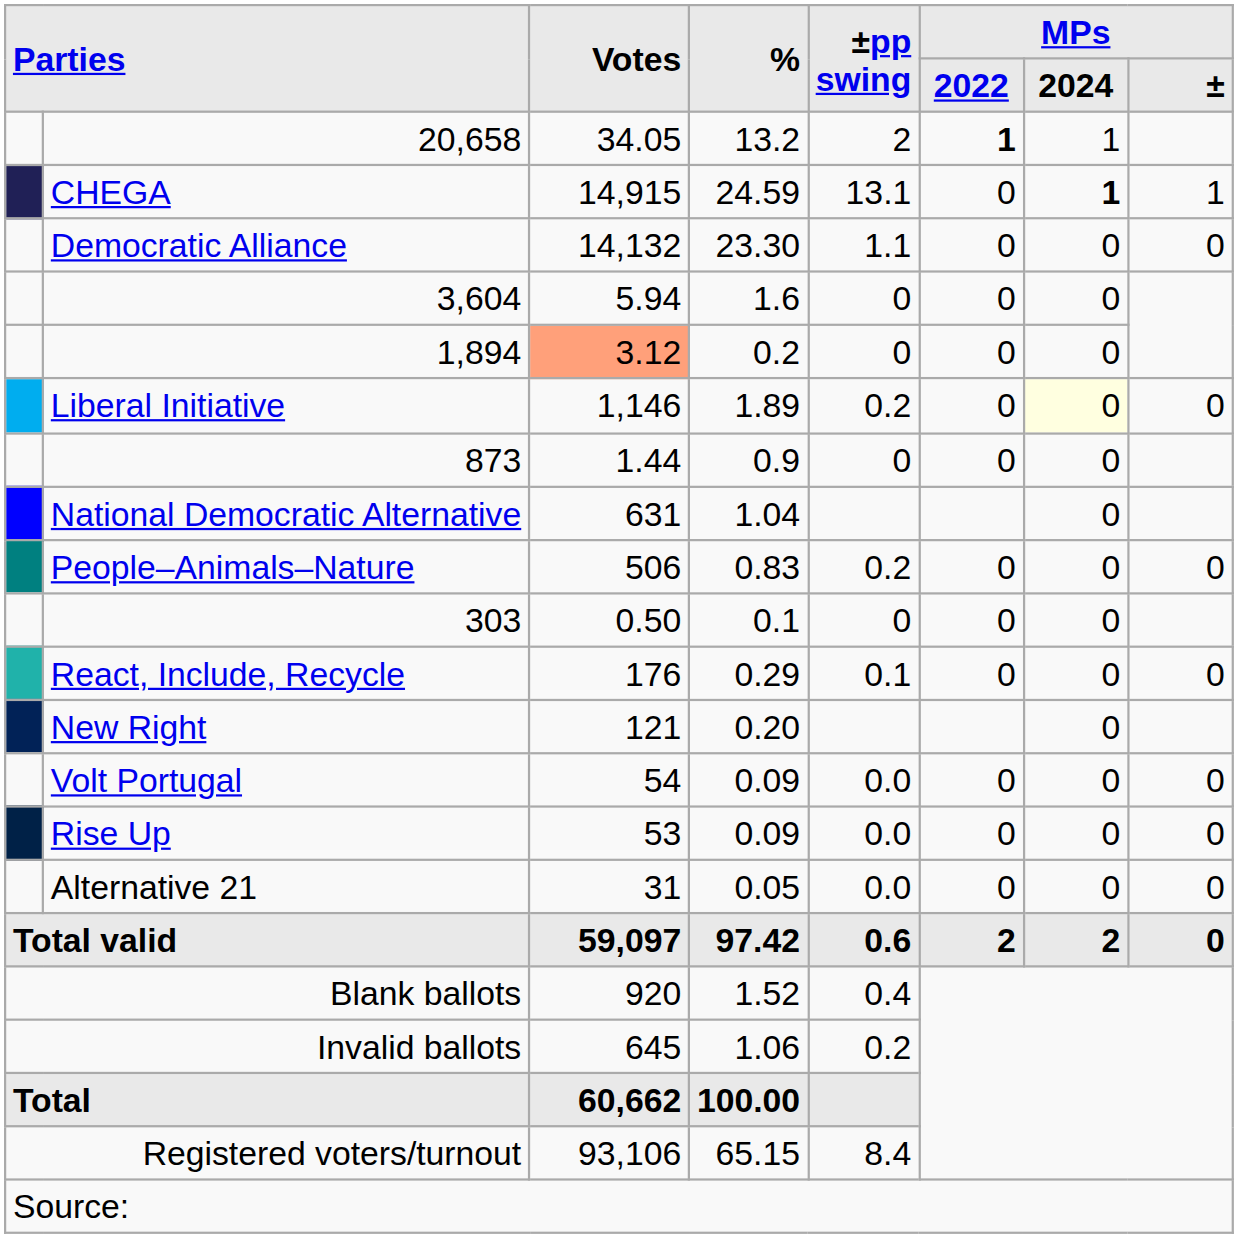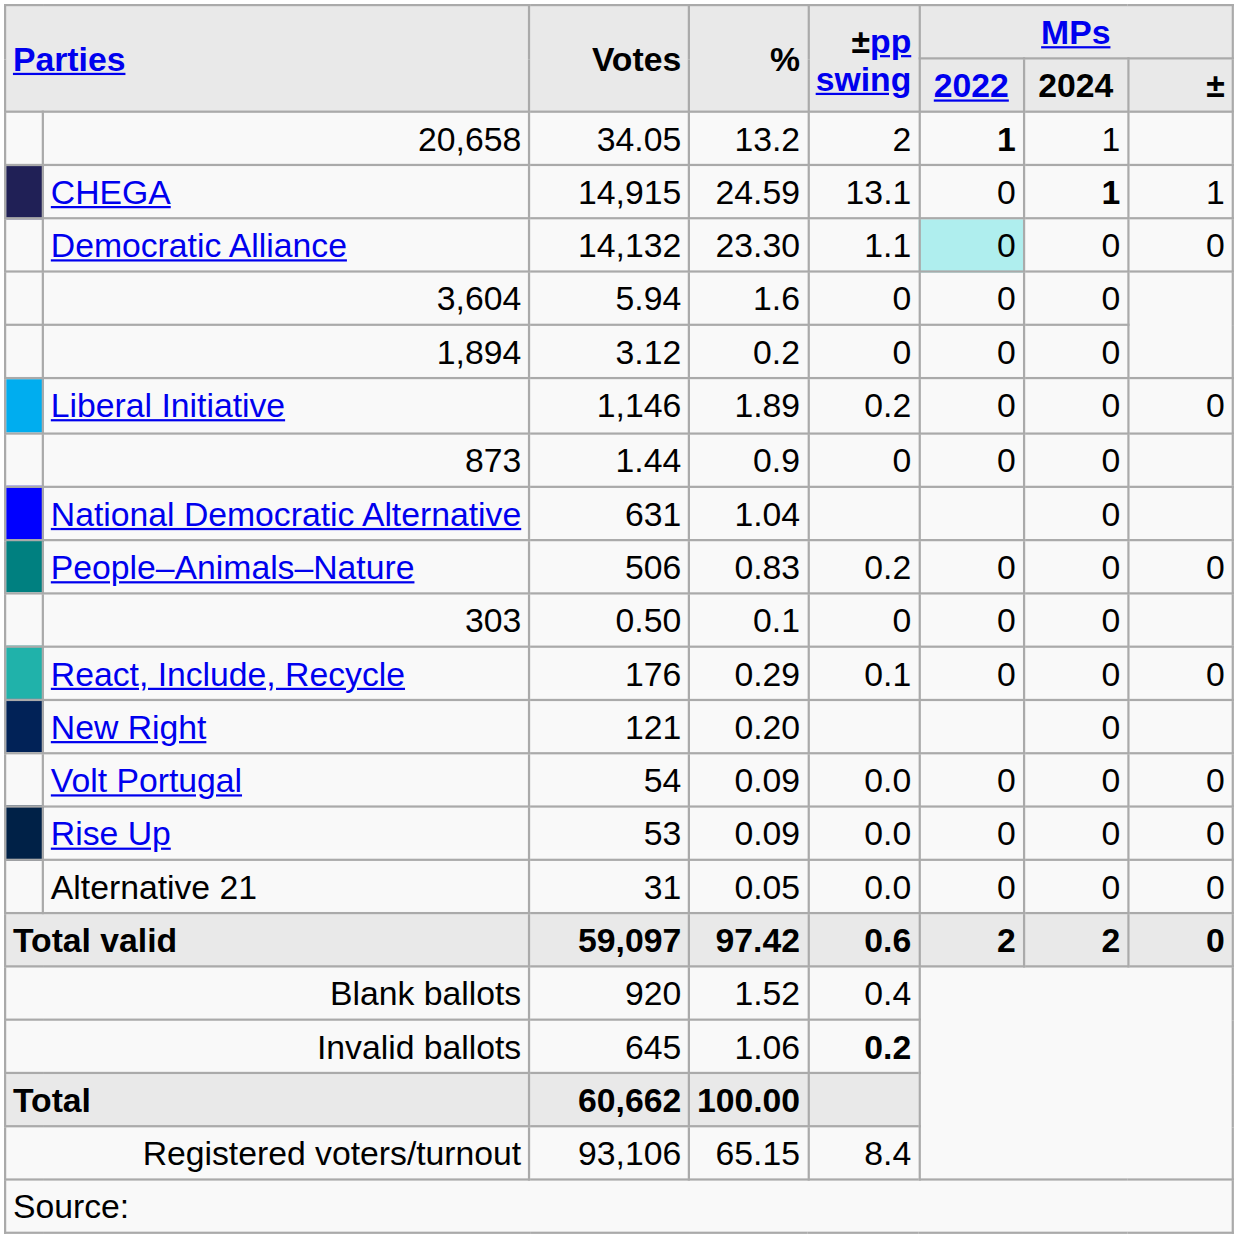(1006, 246) no background -> (1006, 246) paleturquoise background
(648, 353) lightsalmon background -> (648, 353) no background
(1111, 406) lightyellow background -> (1111, 406) no background
(888, 1047) normal -> (888, 1047) bold
